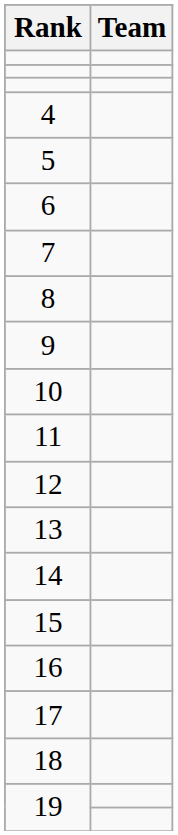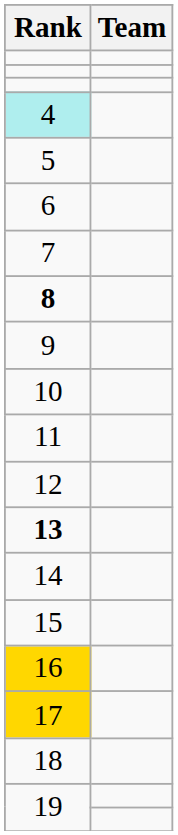(48, 114) no background -> (48, 114) paleturquoise background
(48, 298) normal -> (48, 298) bold
(48, 529) normal -> (48, 529) bold
(48, 668) no background -> (48, 668) gold background
(48, 714) no background -> (48, 714) gold background
